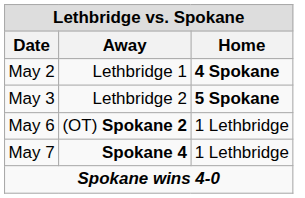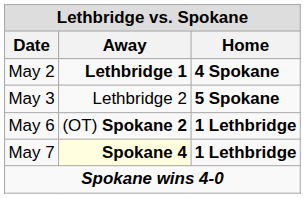(140, 71) normal -> (136, 71) bold
(242, 125) normal -> (246, 125) bold
(144, 152) no background -> (144, 152) lightyellow background
(242, 152) normal -> (246, 152) bold
